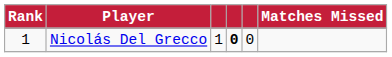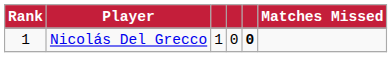(234, 40) bold -> (234, 40) normal
(250, 40) normal -> (250, 40) bold
